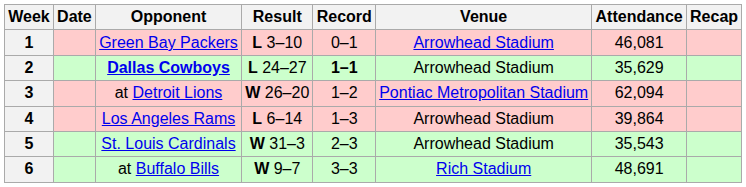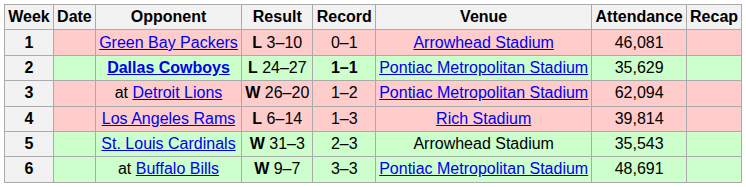(484, 67) Arrowhead Stadium -> (484, 67) Pontiac Metropolitan Stadium
(484, 118) Arrowhead Stadium -> (484, 118) Rich Stadium
(639, 118) 39,864 -> (639, 118) 39,814
(484, 169) Rich Stadium -> (484, 169) Pontiac Metropolitan Stadium
